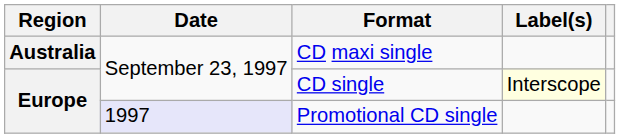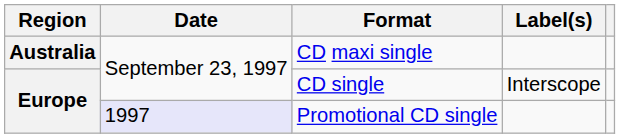(554, 84) lightyellow background -> (554, 84) no background
